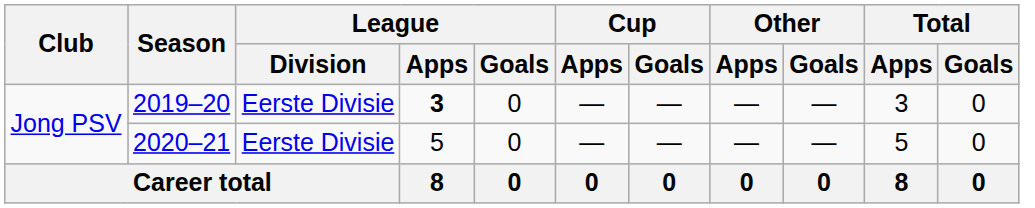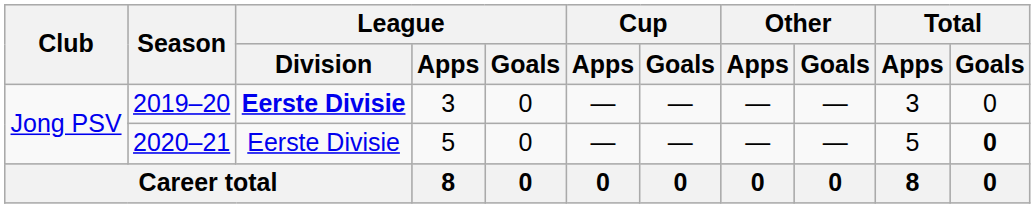(318, 103) normal -> (324, 103) bold
(437, 103) bold -> (448, 103) normal
(979, 143) normal -> (990, 143) bold
